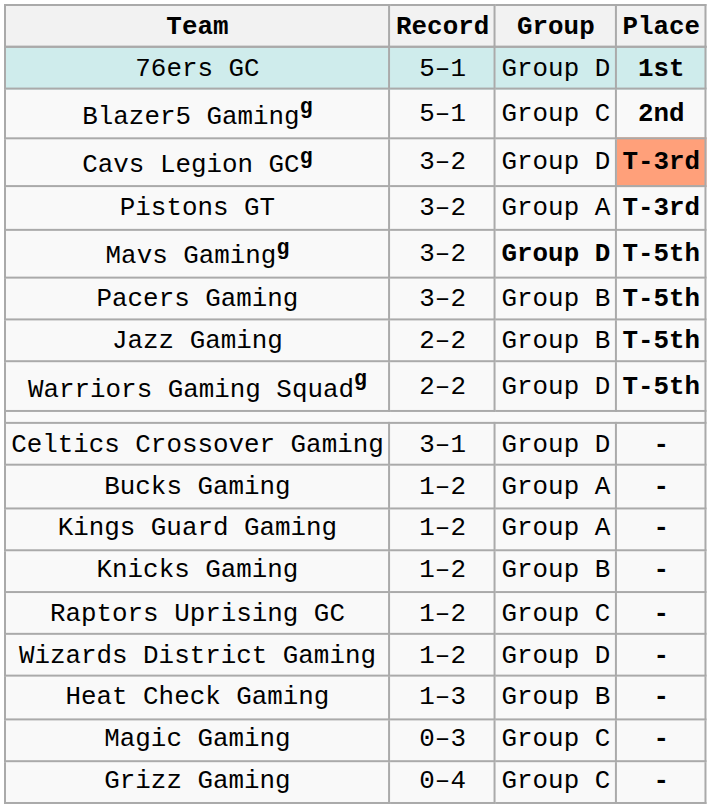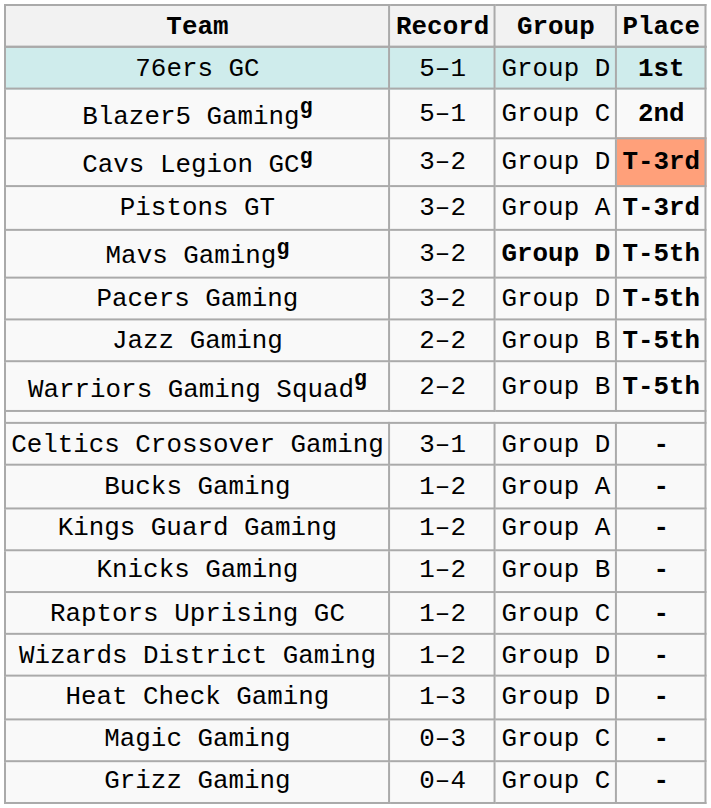(556, 299) Group B -> (556, 299) Group D
(556, 387) Group D -> (556, 387) Group B
(556, 697) Group B -> (556, 697) Group D
